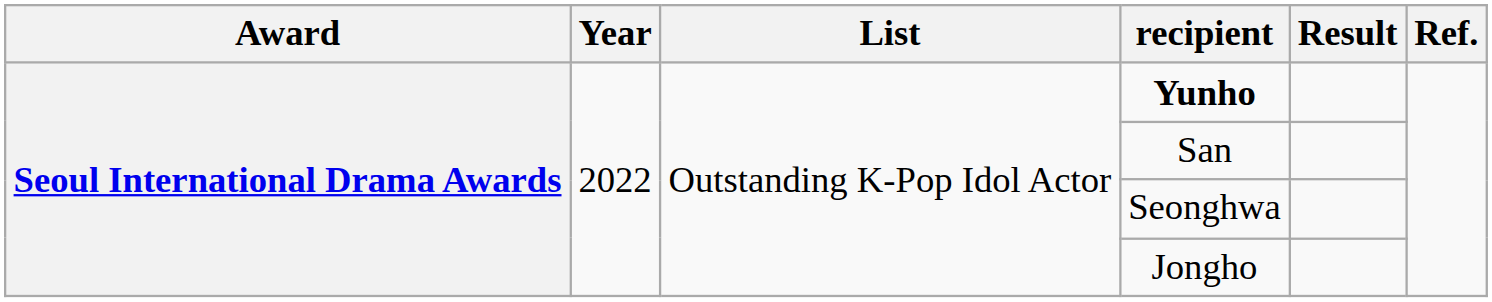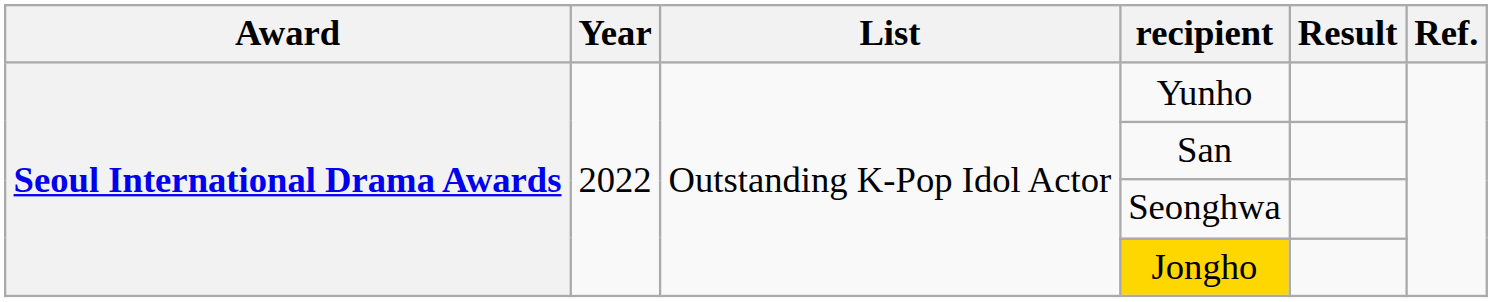(1204, 91) bold -> (1204, 91) normal
(1204, 265) no background -> (1204, 265) gold background
